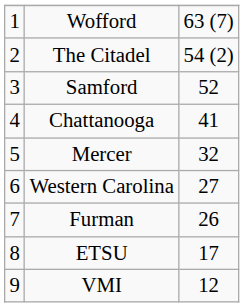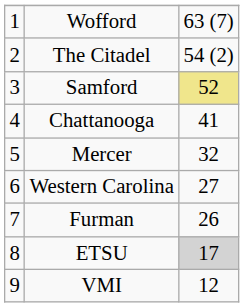(209, 87) no background -> (209, 87) khaki background
(209, 252) no background -> (209, 252) lightgrey background
